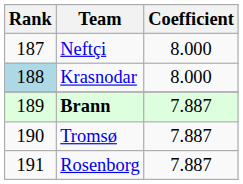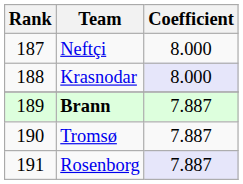(30, 77) lightblue background -> (30, 77) no background
(191, 77) no background -> (191, 77) lavender background
(191, 164) no background -> (191, 164) lavender background
